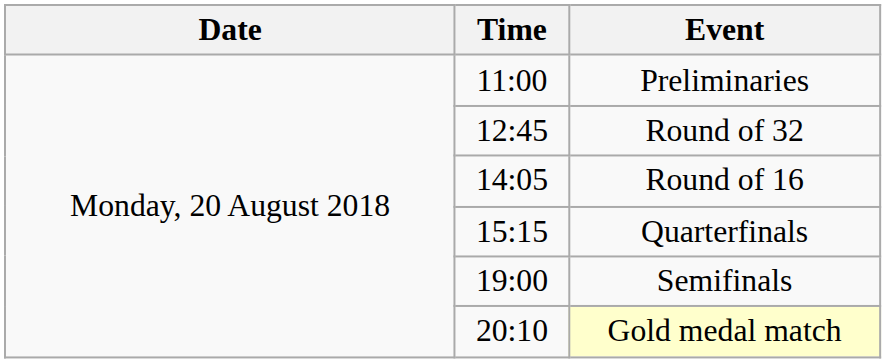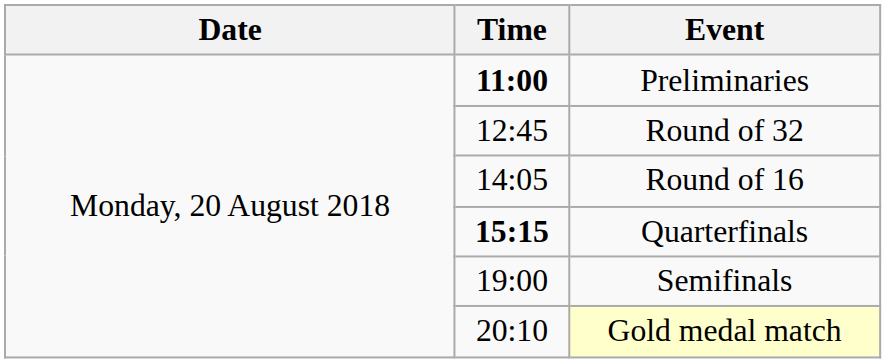(512, 79) normal -> (512, 79) bold
(512, 230) normal -> (512, 230) bold
